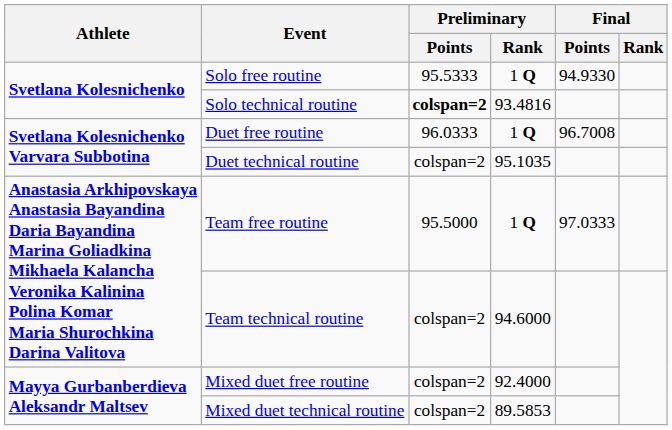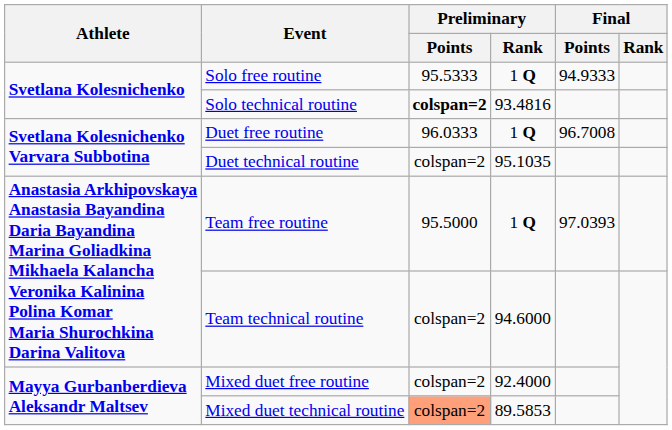(587, 76) 94.9330 -> (587, 76) 94.9333
(587, 223) 97.0333 -> (587, 223) 97.0393
(450, 410) no background -> (450, 410) lightsalmon background
